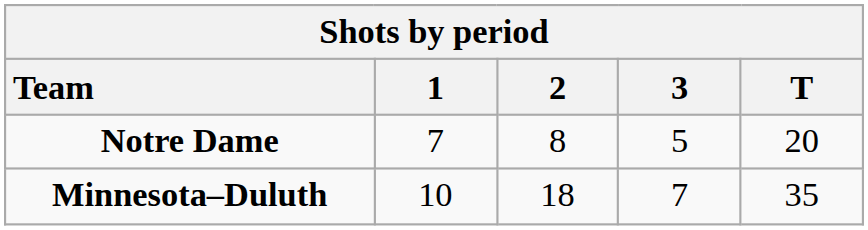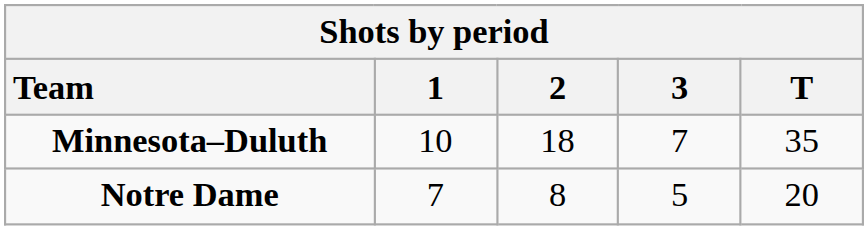rows swapped: (190, 195) <-> (190, 140)
